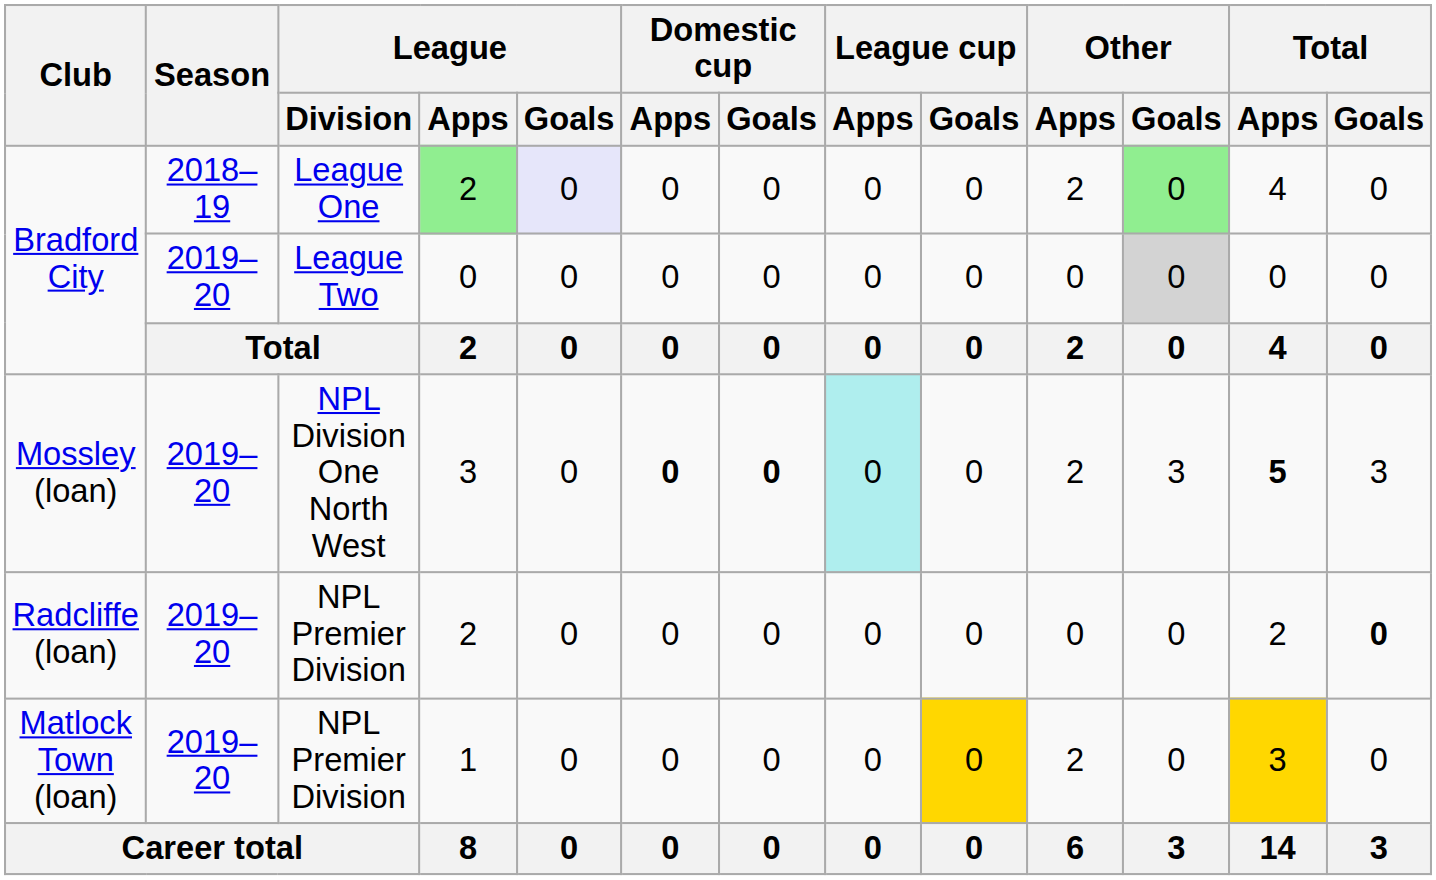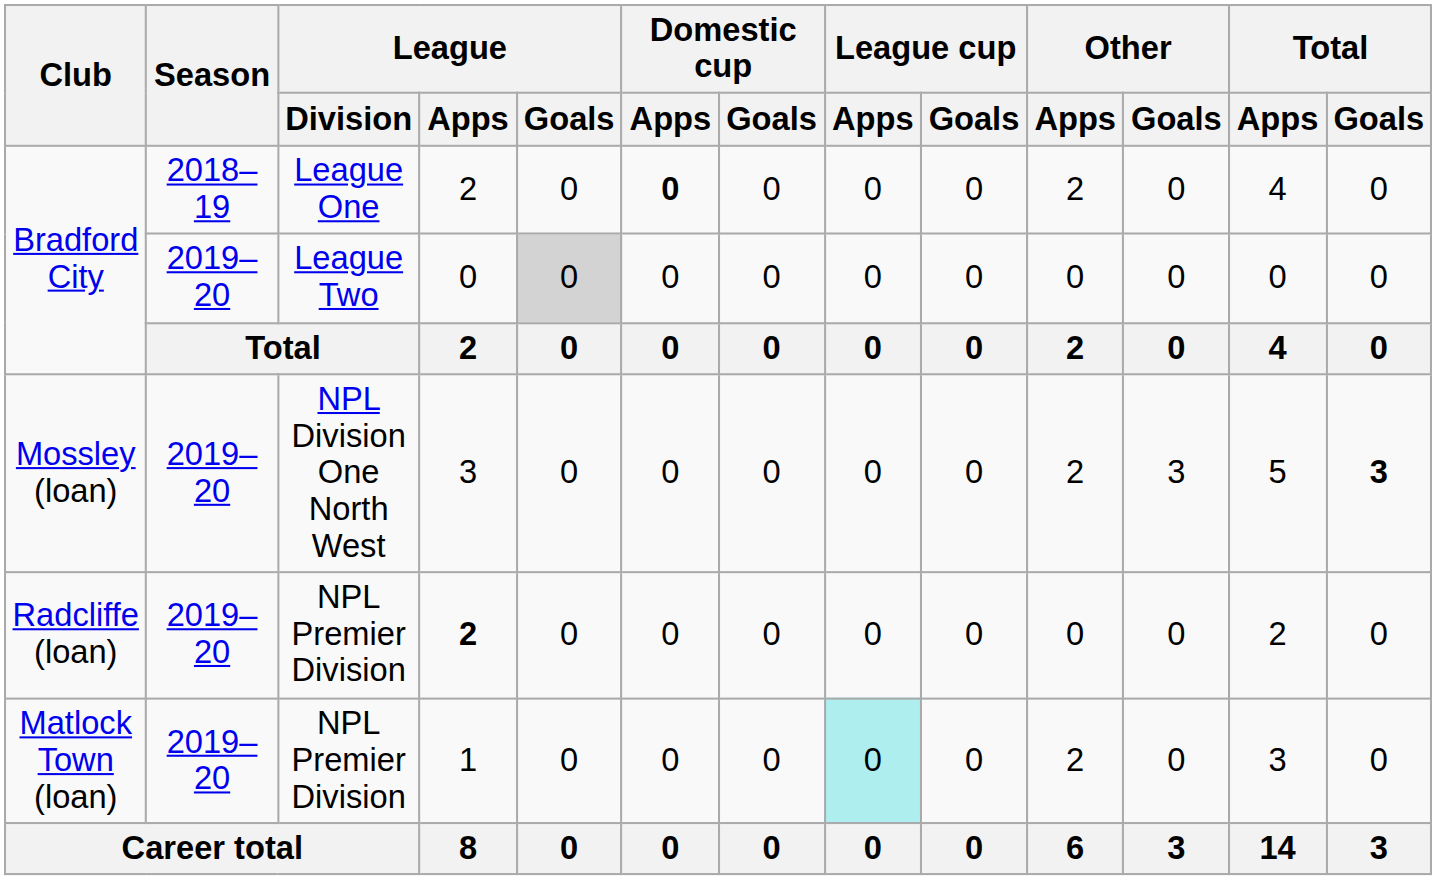(468, 188) lightgreen background -> (468, 188) no background
(569, 188) lavender background -> (569, 188) no background
(670, 188) normal -> (670, 188) bold
(1176, 188) lightgreen background -> (1176, 188) no background
(569, 277) no background -> (569, 277) lightgrey background
(1176, 277) lightgrey background -> (1176, 277) no background
(670, 472) bold -> (670, 472) normal
(772, 472) bold -> (772, 472) normal
(873, 472) paleturquoise background -> (873, 472) no background
(1278, 472) bold -> (1278, 472) normal
(1379, 472) normal -> (1379, 472) bold
(468, 634) normal -> (468, 634) bold
(1379, 634) bold -> (1379, 634) normal
(873, 759) no background -> (873, 759) paleturquoise background
(974, 759) gold background -> (974, 759) no background
(1278, 759) gold background -> (1278, 759) no background
